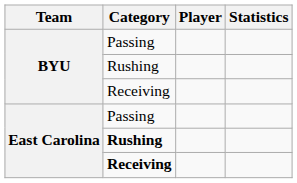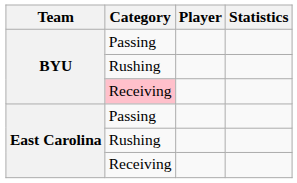(138, 91) no background -> (140, 91) pink background
(135, 140) bold -> (135, 140) normal
(139, 165) bold -> (140, 165) normal
